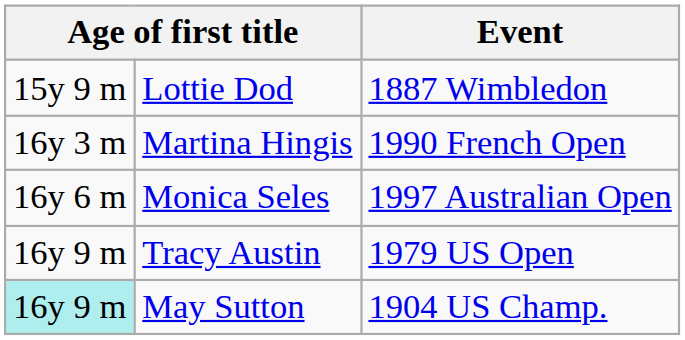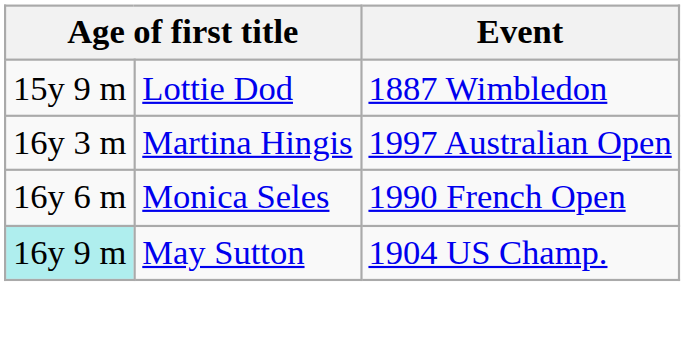(497, 142) 1990 French Open -> (520, 142) 1997 Australian Open
(520, 196) 1997 Australian Open -> (497, 196) 1990 French Open
- row: (231, 251)
